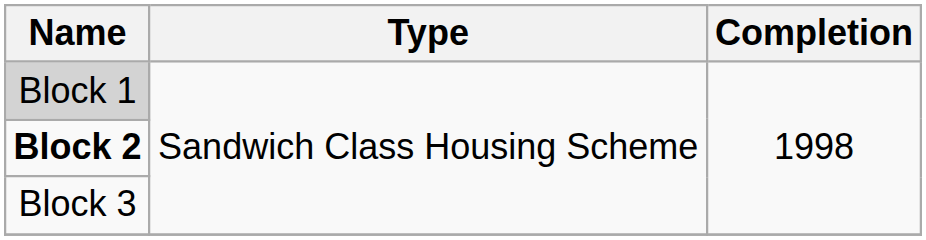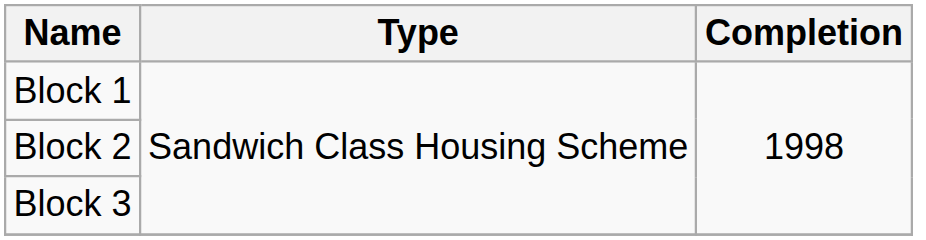(77, 90) lightgrey background -> (72, 90) no background
(77, 147) bold -> (72, 147) normal
